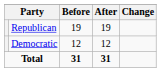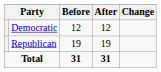rows swapped: (34, 28) <-> (34, 43)
